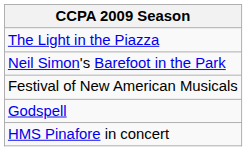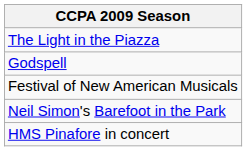(117, 63) Neil Simon's Barefoot in the Park -> (37, 63) Godspell
(37, 110) Godspell -> (117, 110) Neil Simon's Barefoot in the Park
